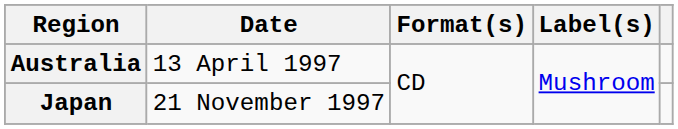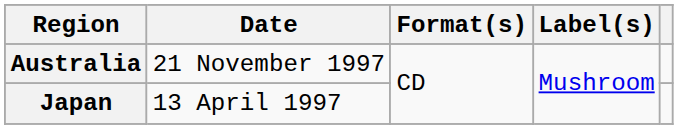(247, 64) 13 April 1997 -> (269, 64) 21 November 1997
(269, 103) 21 November 1997 -> (247, 103) 13 April 1997
